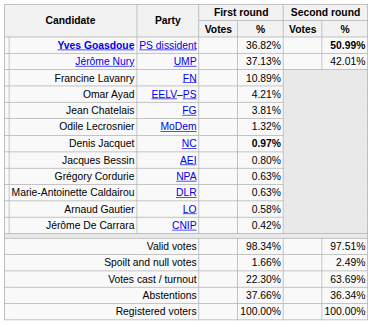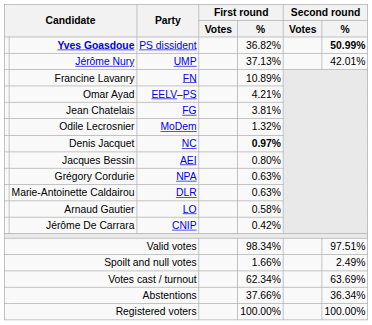(263, 279) 22.30% -> (263, 279) 62.34%
